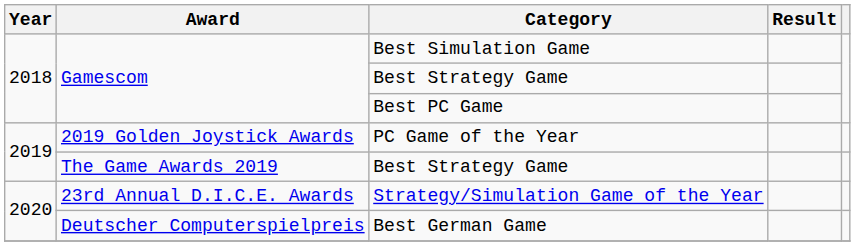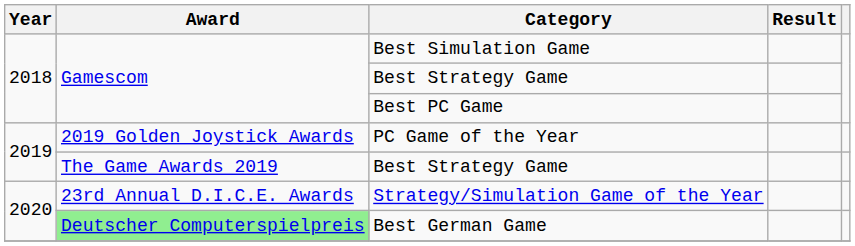(213, 226) no background -> (213, 226) lightgreen background
